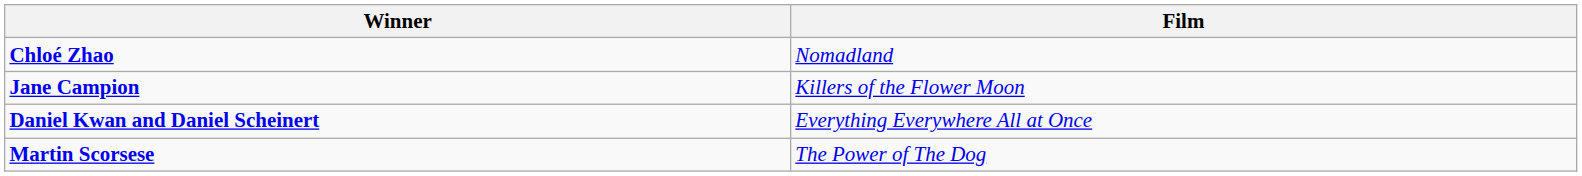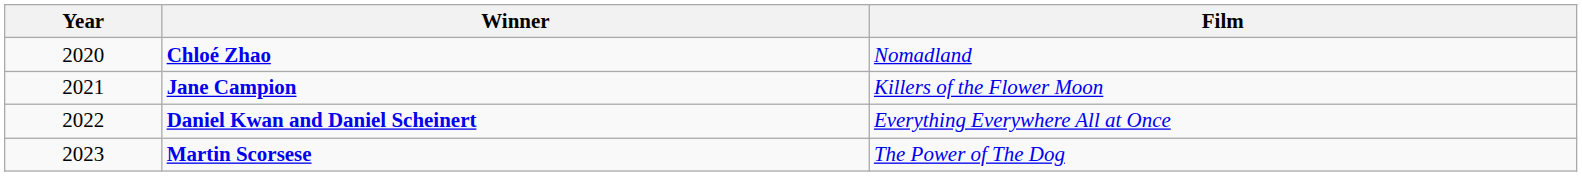+ column: (83, 21)
